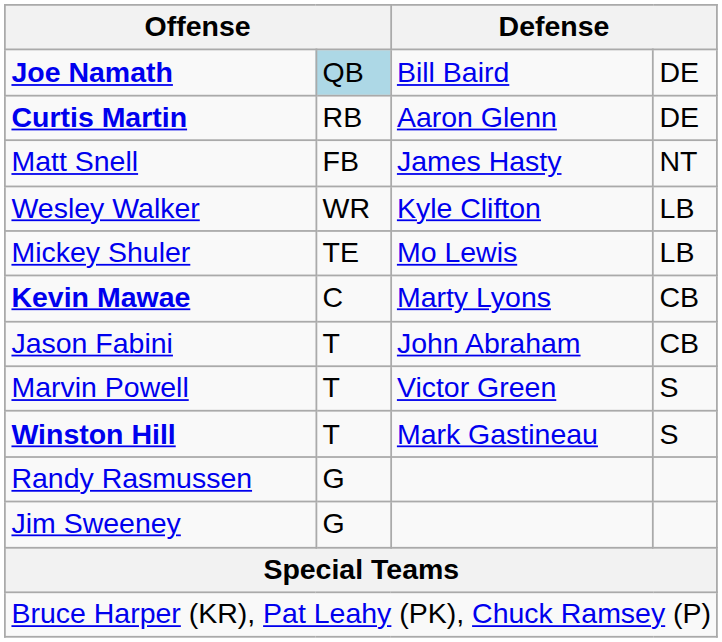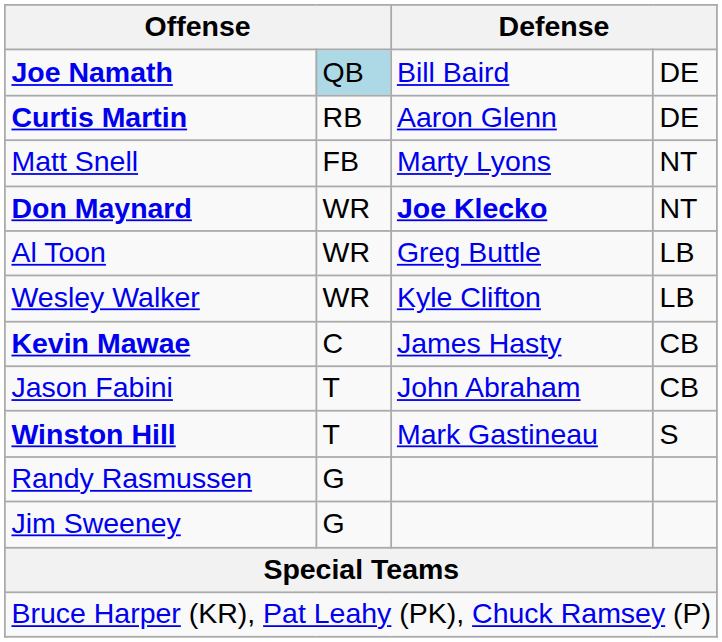(479, 162) James Hasty -> (474, 162) Marty Lyons
+ row: (102, 207)
+ row: (59, 252)
- row: (101, 252)
(474, 298) Marty Lyons -> (479, 343) James Hasty
- row: (100, 388)
